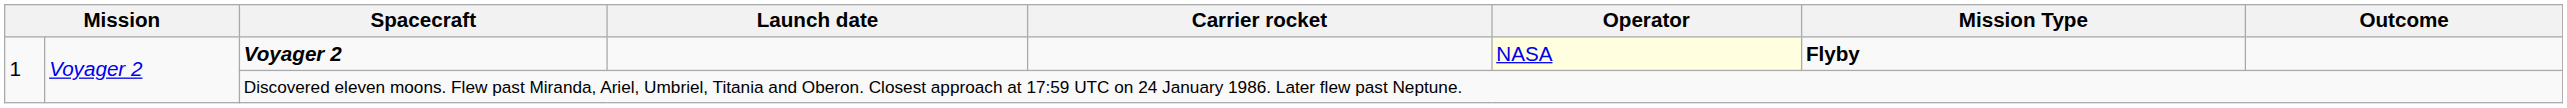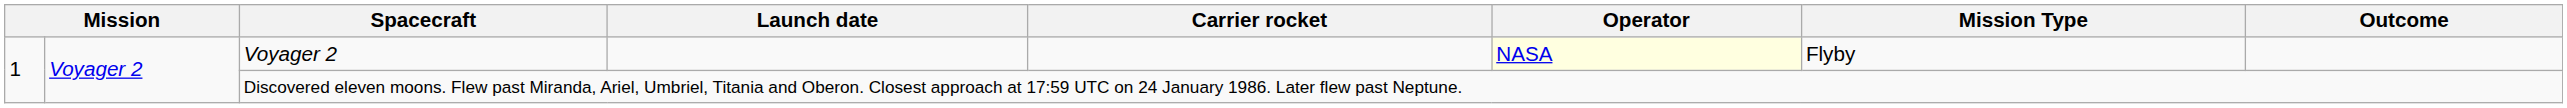(293, 53) bold -> (290, 53) normal
(1833, 53) bold -> (1831, 53) normal
